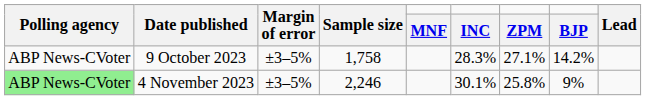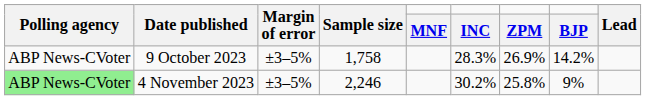(524, 58) 27.1% -> (524, 58) 26.9%
(475, 82) 30.1% -> (475, 82) 30.2%
